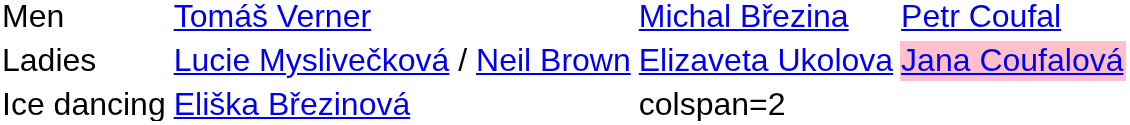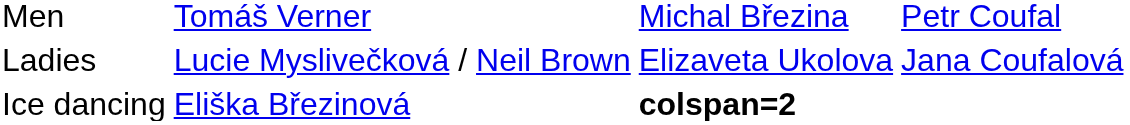(1012, 60) pink background -> (1012, 60) no background
(712, 104) normal -> (717, 104) bold
